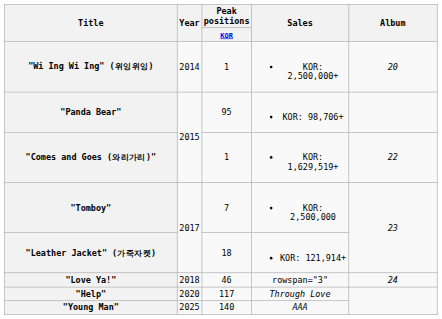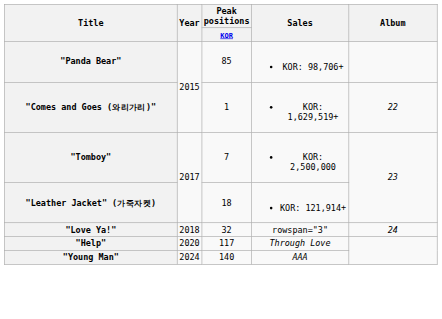- row: (91, 66)
(227, 112) 95 -> (227, 62) 85
(227, 280) 46 -> (227, 230) 32
(190, 307) 2025 -> (190, 257) 2024
